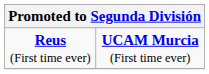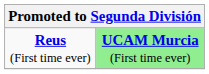(150, 48) no background -> (150, 48) lightgreen background
